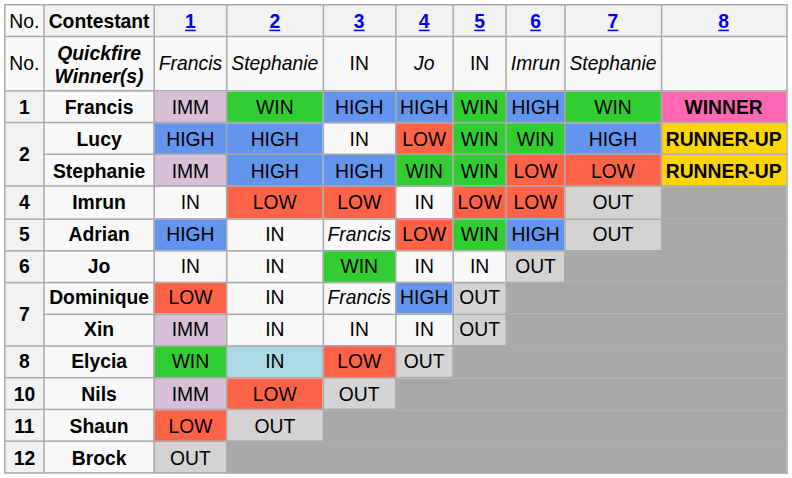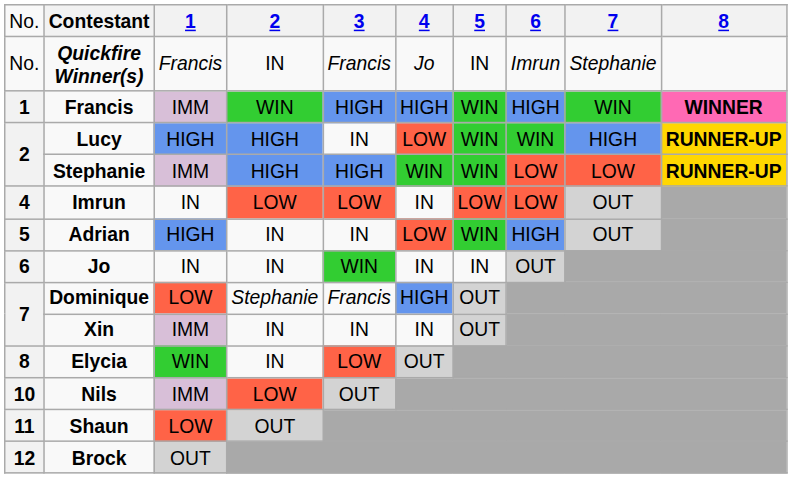(275, 64) Stephanie -> (275, 64) IN
(359, 64) IN -> (359, 64) Francis
(359, 234) Francis -> (359, 234) IN
(275, 298) IN -> (275, 298) Stephanie
(275, 362) lightblue background -> (275, 362) no background
